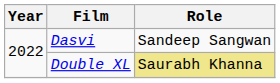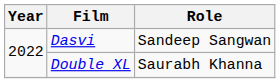(200, 65) khaki background -> (200, 65) no background
